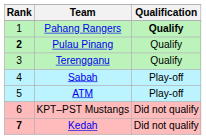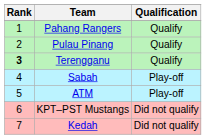(166, 28) bold -> (166, 28) normal
(19, 45) bold -> (19, 45) normal
(19, 61) normal -> (19, 61) bold
(19, 126) bold -> (19, 126) normal
